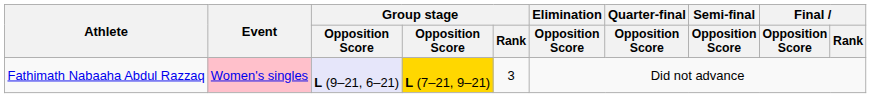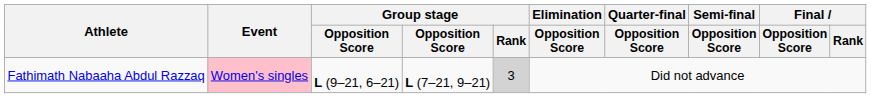(357, 83) lavender background -> (357, 83) no background
(448, 83) gold background -> (448, 83) no background
(511, 76) no background -> (511, 76) lightgrey background
